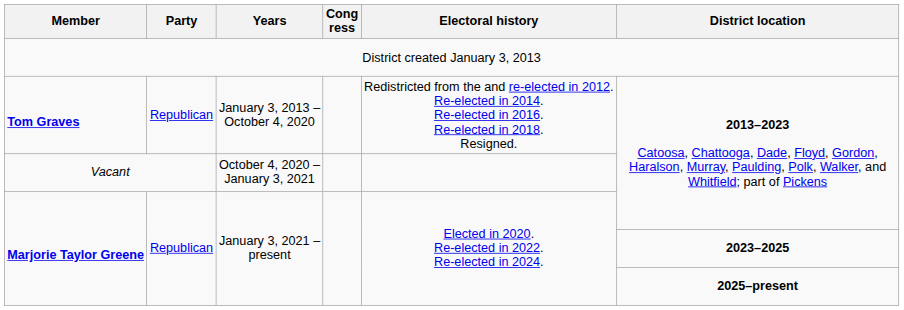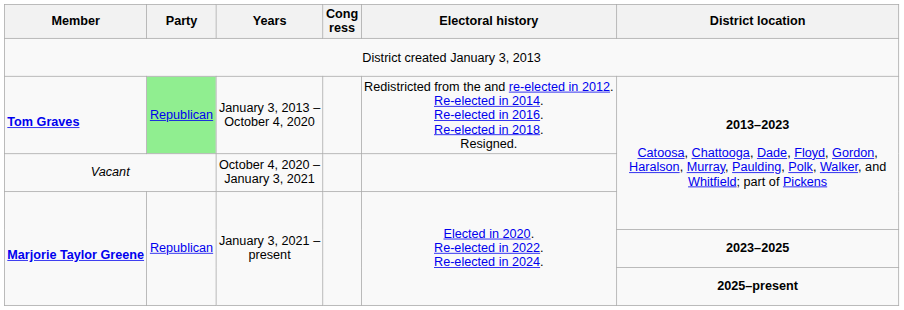(182, 115) no background -> (182, 115) lightgreen background
